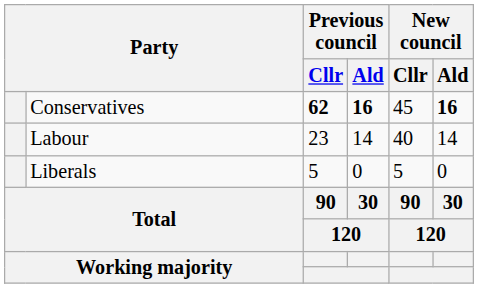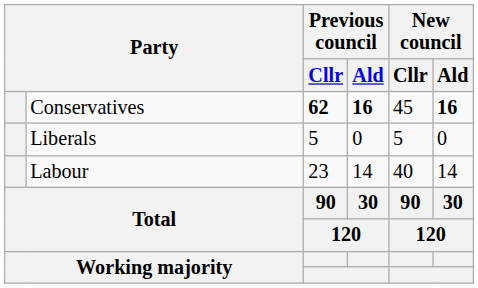rows swapped: (59, 139) <-> (63, 171)
